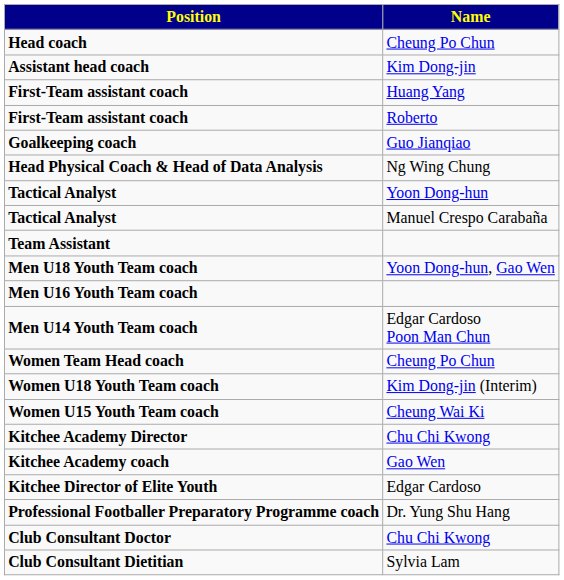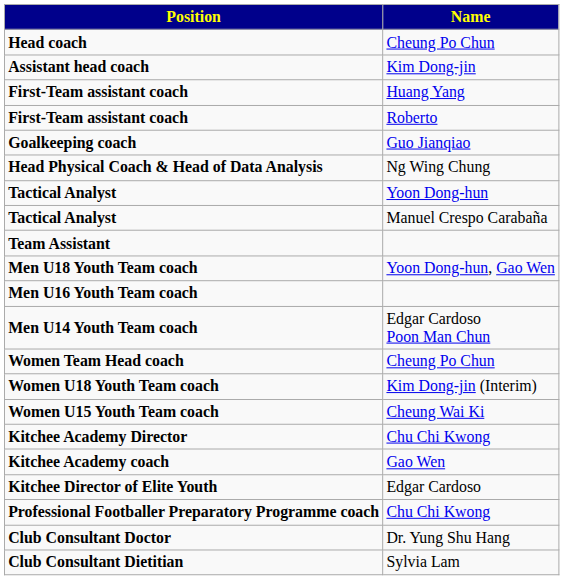(448, 512) Dr. Yung Shu Hang -> (438, 512) Chu Chi Kwong
(438, 537) Chu Chi Kwong -> (448, 537) Dr. Yung Shu Hang
